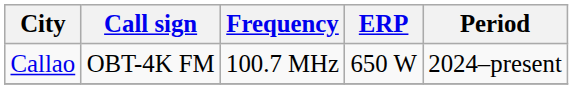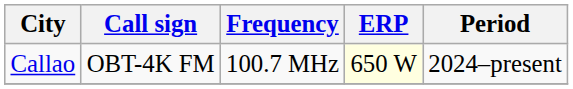(384, 63) no background -> (384, 63) lightyellow background
